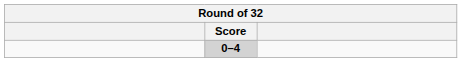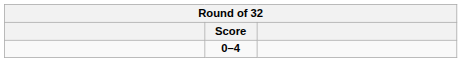(231, 49) lightgrey background -> (231, 49) no background
